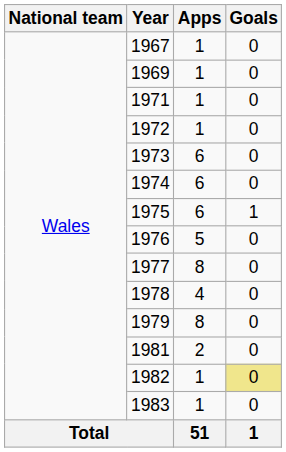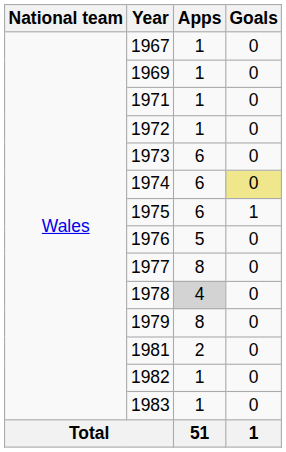(254, 184) no background -> (254, 184) khaki background
(200, 294) no background -> (200, 294) lightgrey background
(254, 377) khaki background -> (254, 377) no background
